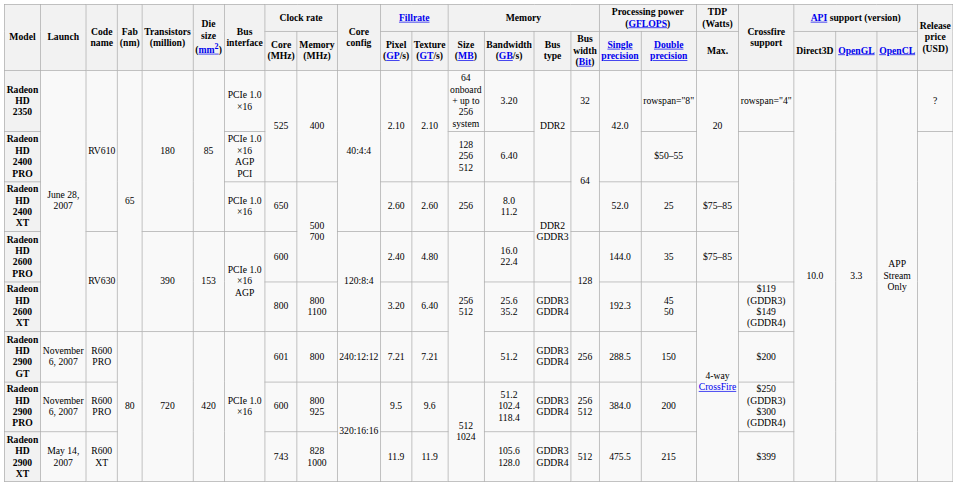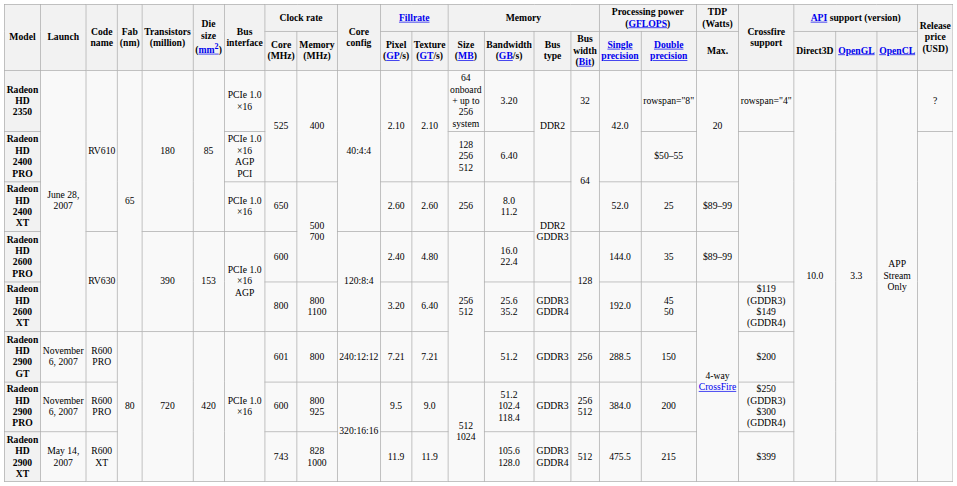(717, 206) $75–85 -> (717, 206) $89–99
(717, 256) $75–85 -> (717, 256) $89–99
(620, 306) 192.3 -> (620, 306) 192.0
(553, 356) GDDR3 GDDR4 -> (553, 356) GDDR3
(430, 406) 9.6 -> (430, 406) 9.0
(553, 406) GDDR3 GDDR4 -> (553, 406) GDDR3
